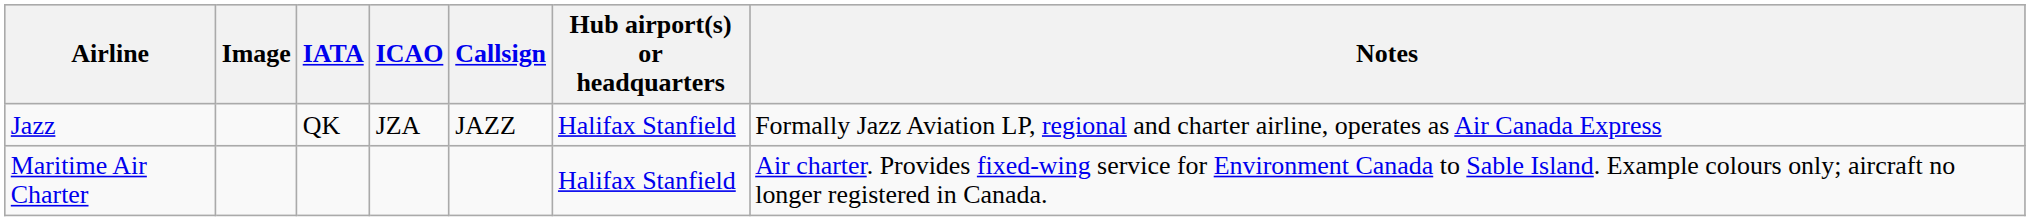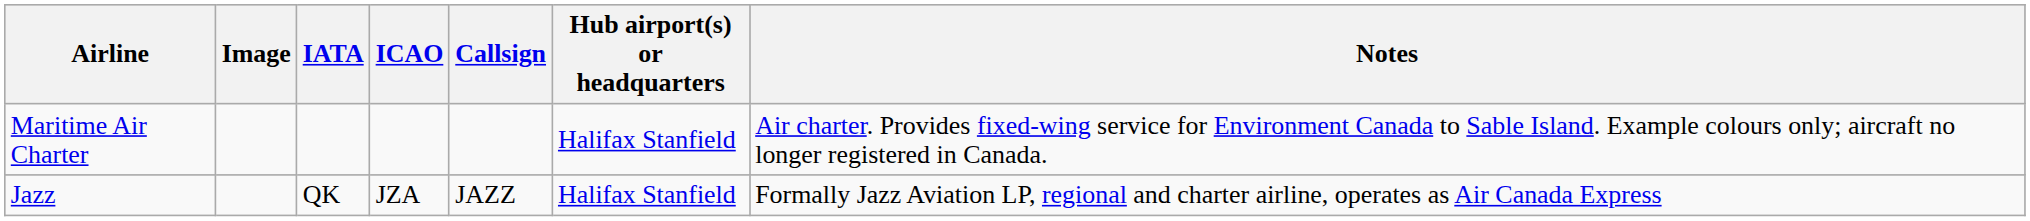rows swapped: (33, 124) <-> (79, 180)
